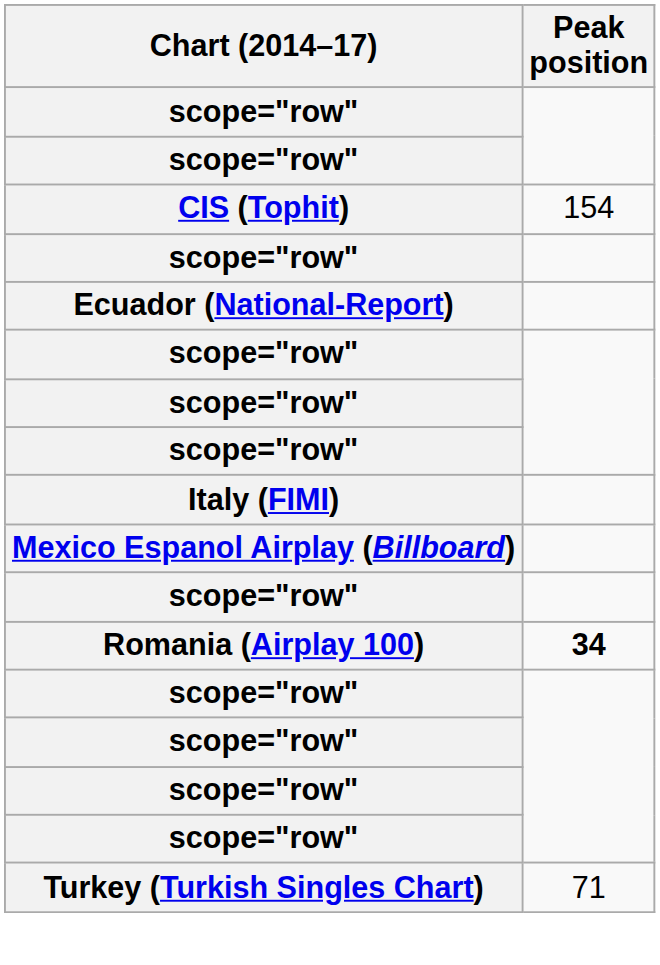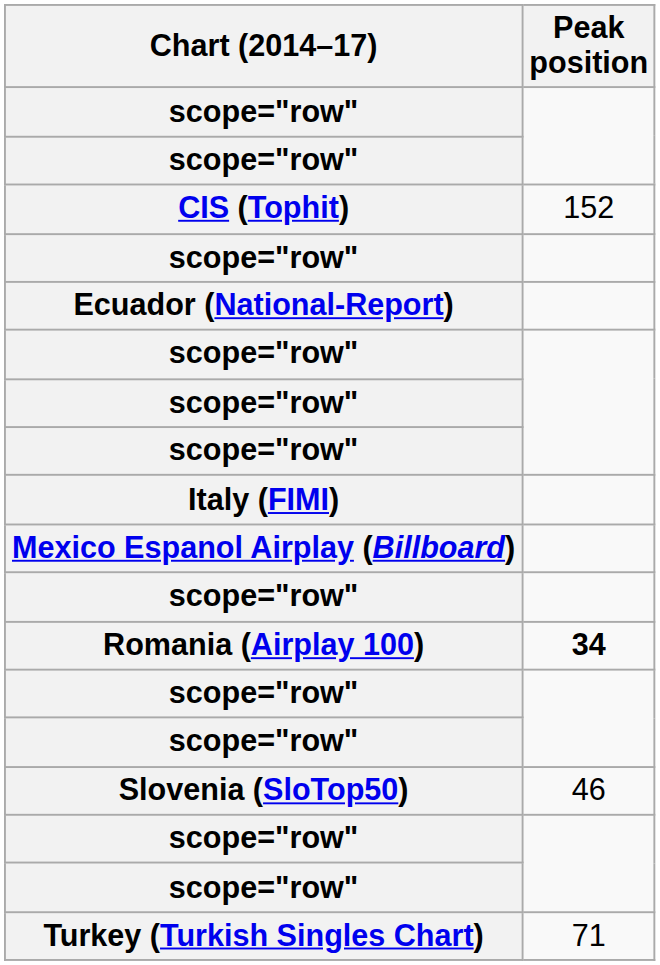(589, 208) 154 -> (589, 208) 152
+ row: (264, 790)
